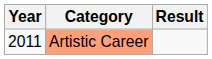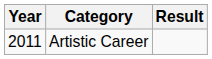(99, 41) lightsalmon background -> (99, 41) no background
